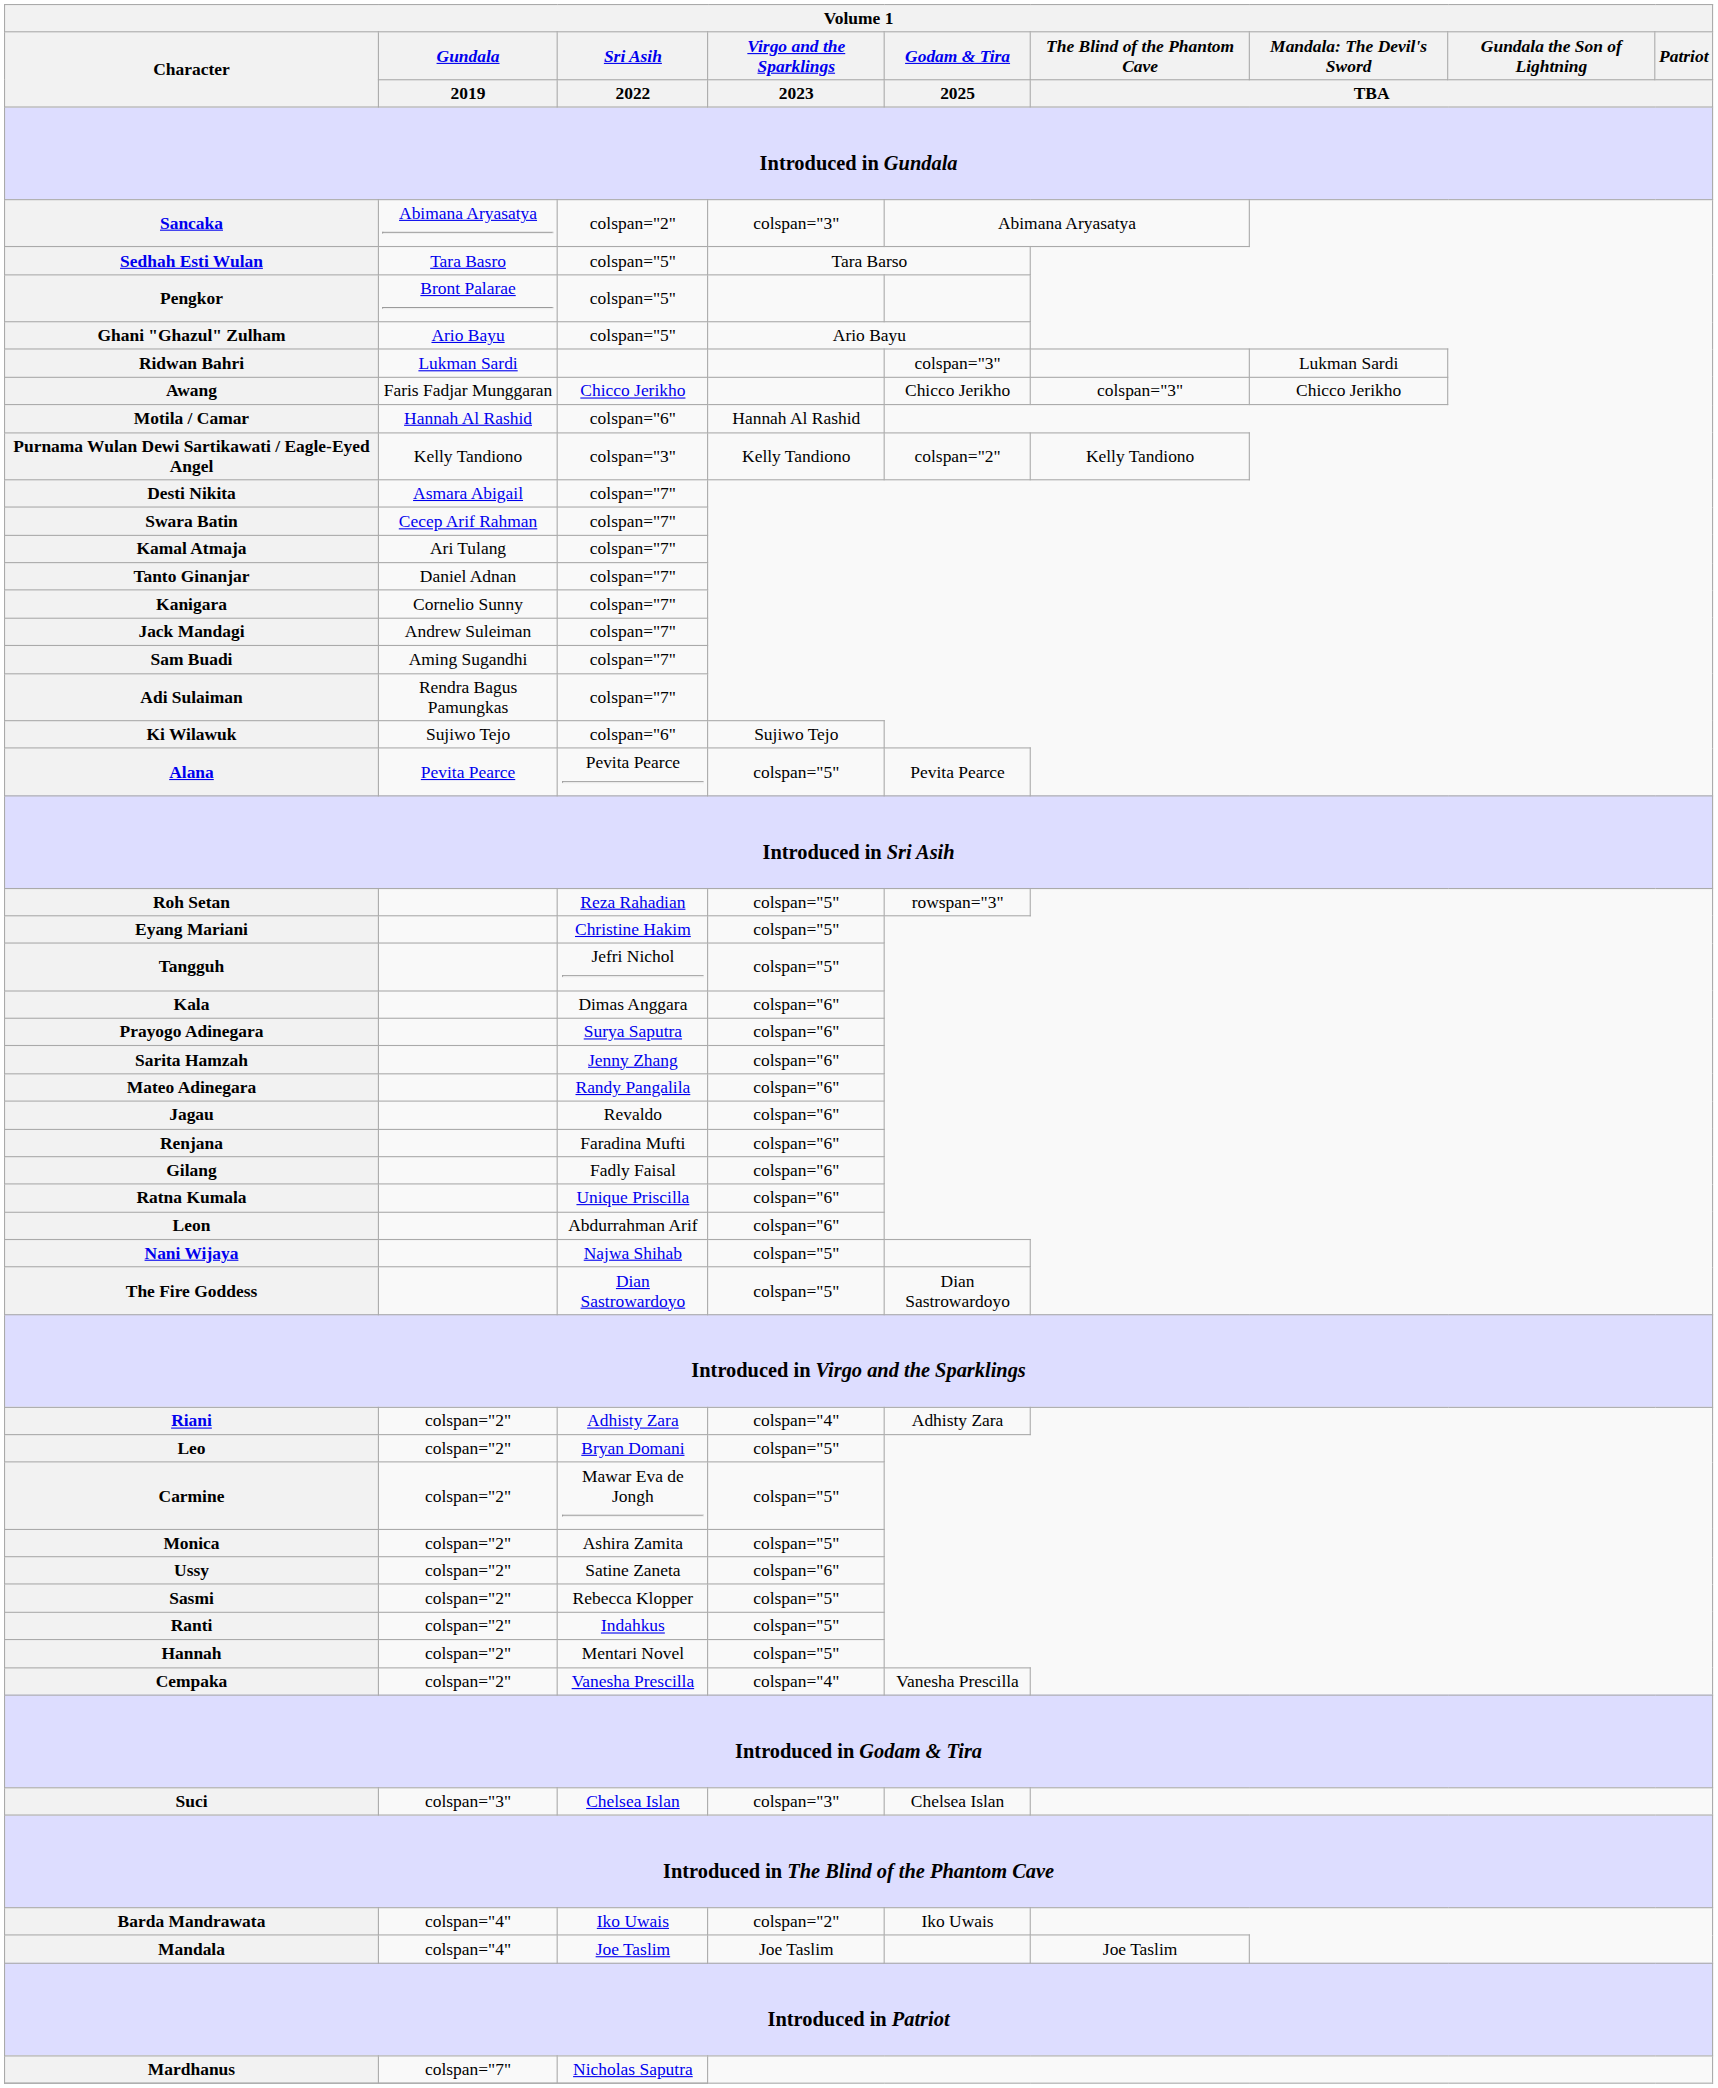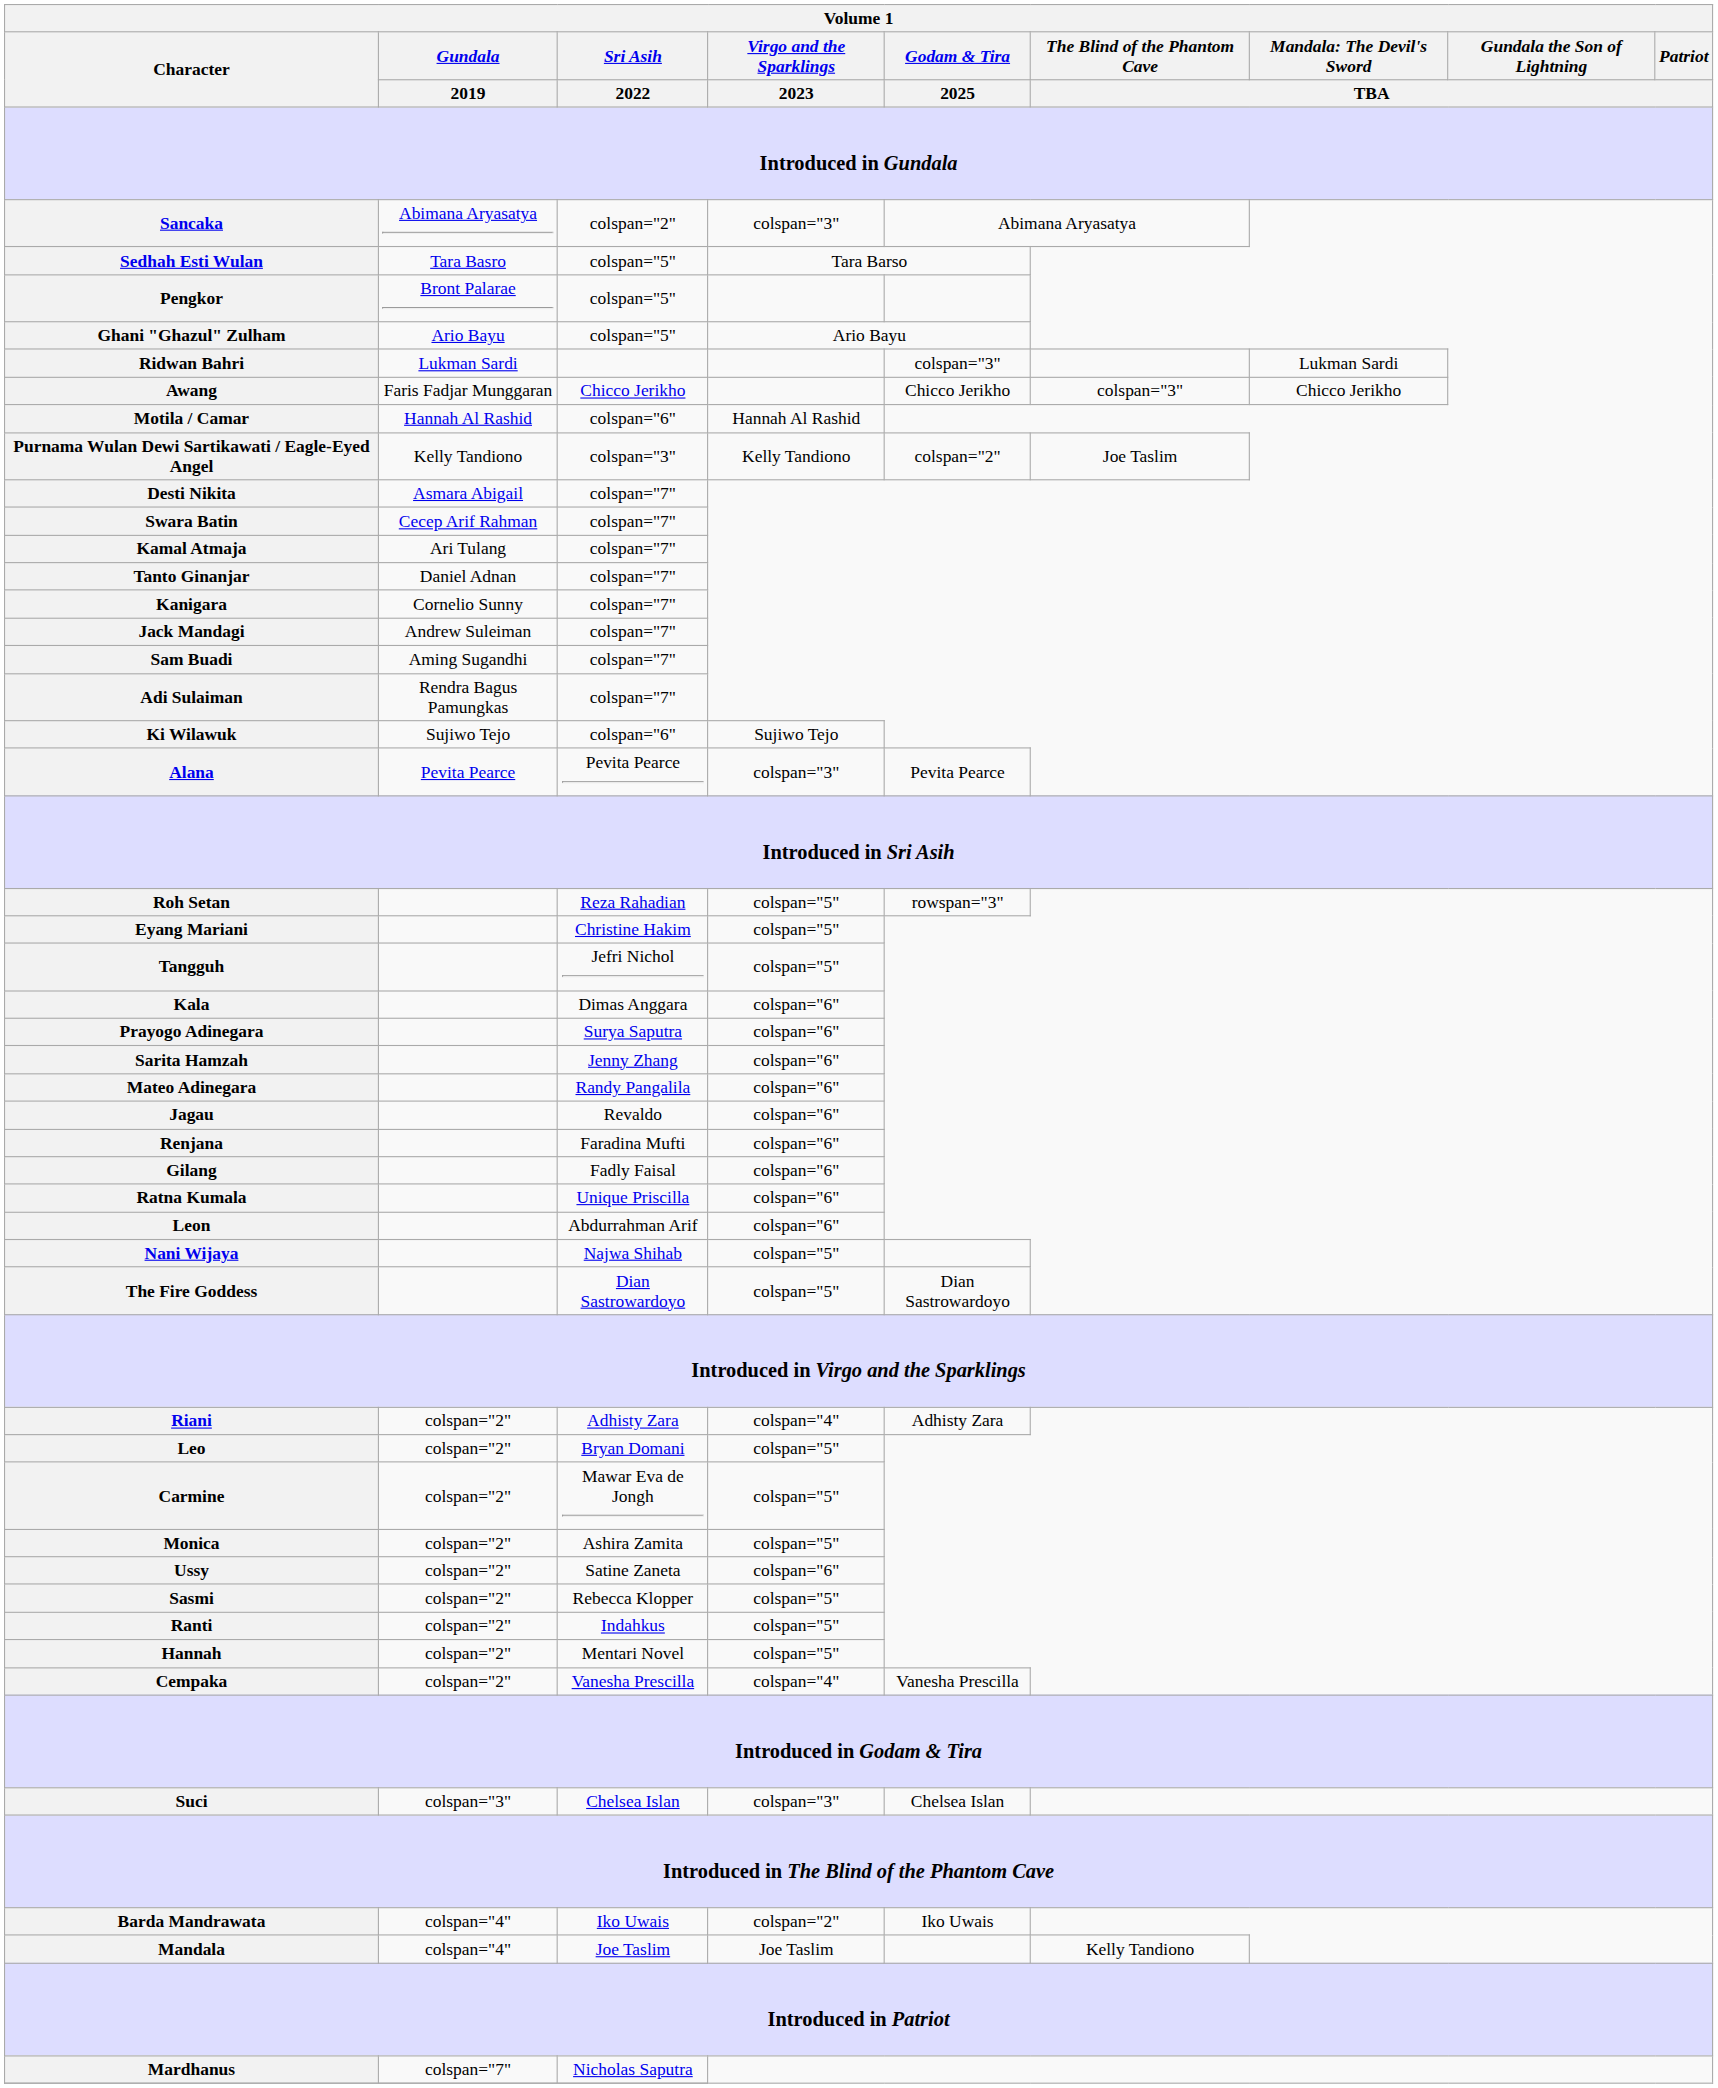(1140, 456) Kelly Tandiono -> (1140, 456) Joe Taslim
(796, 771) colspan="5" -> (796, 771) colspan="3"
(1140, 1949) Joe Taslim -> (1140, 1949) Kelly Tandiono
